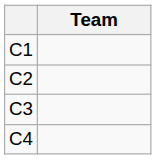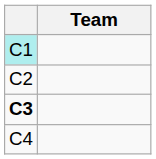(21, 49) no background -> (21, 49) paleturquoise background
(21, 109) normal -> (21, 109) bold
